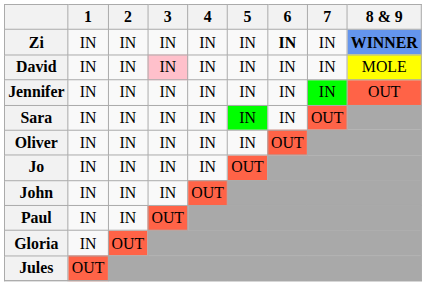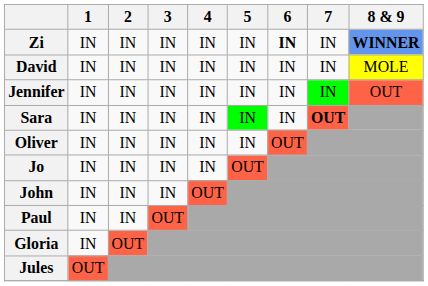(168, 67) pink background -> (168, 67) no background
(327, 117) normal -> (328, 117) bold
